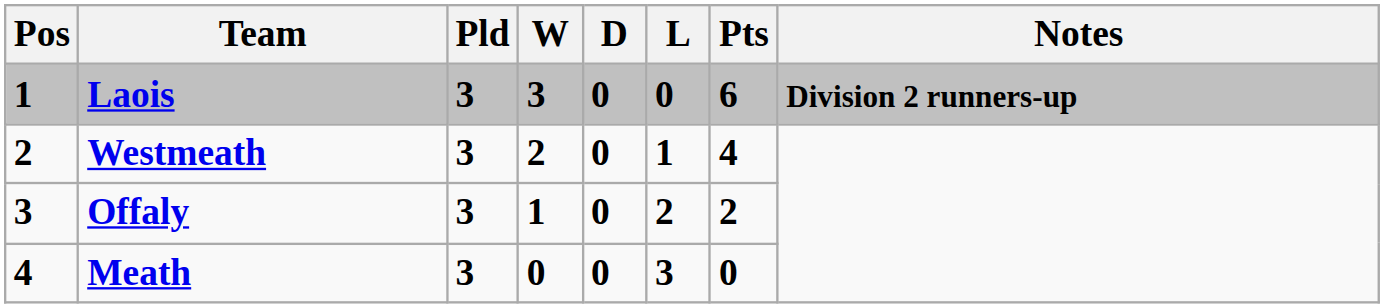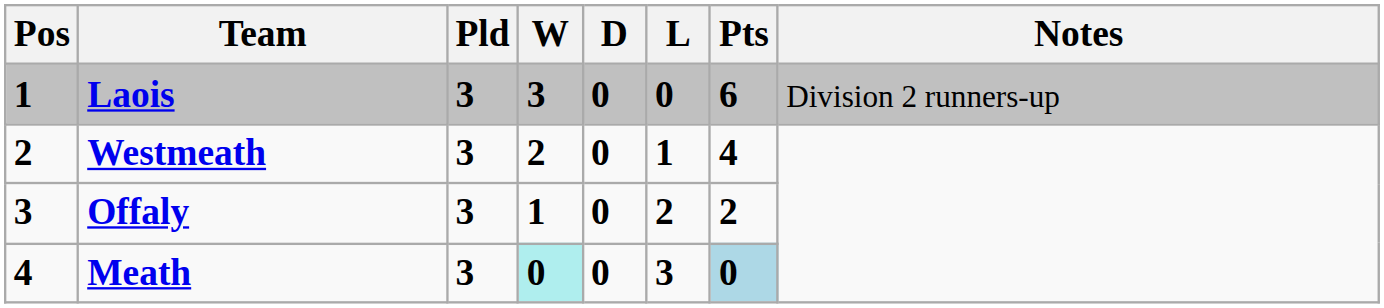(932, 93) bold -> (923, 95) normal
(536, 271) no background -> (536, 271) paleturquoise background
(728, 271) no background -> (728, 271) lightblue background
